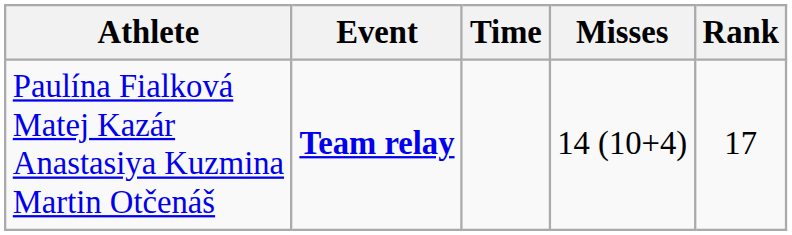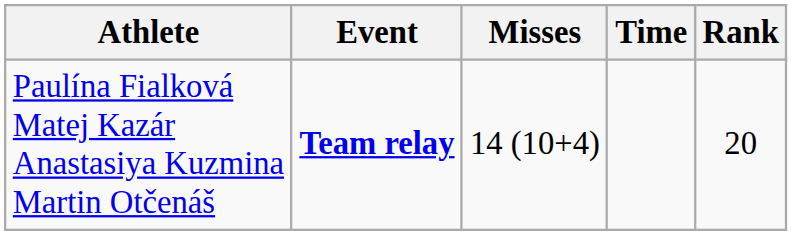columns swapped: (506, 31) <-> (622, 31)
(741, 143) 17 -> (741, 143) 20
